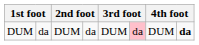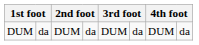(138, 31) pink background -> (138, 31) no background
(185, 31) bold -> (185, 31) normal
